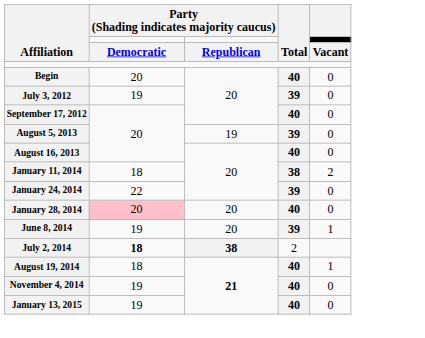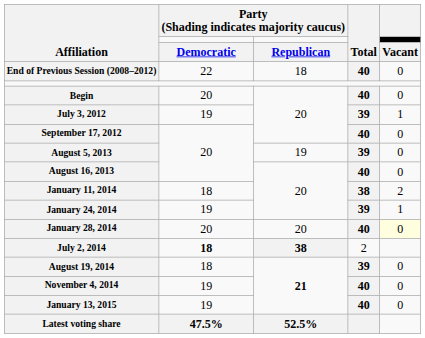+ row: (81, 71)
(331, 95) 0 -> (400, 114) 1
(137, 190) 22 -> (206, 209) 19
(331, 190) 0 -> (400, 209) 1
(137, 209) pink background -> (206, 228) no background
(331, 209) no background -> (400, 228) lightyellow background
- row: (47, 228)
(294, 266) 40 -> (364, 266) 39
(331, 266) 1 -> (400, 266) 0
+ row: (81, 324)
